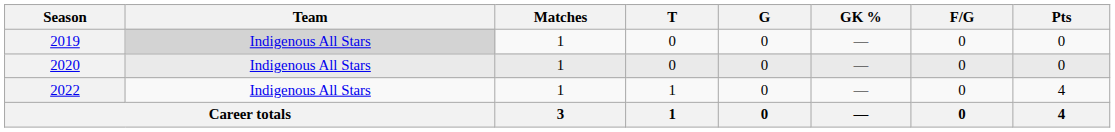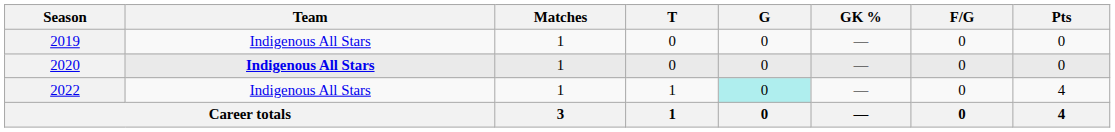(310, 41) lightgrey background -> (310, 41) no background
(310, 66) normal -> (310, 66) bold
(765, 90) no background -> (765, 90) paleturquoise background
